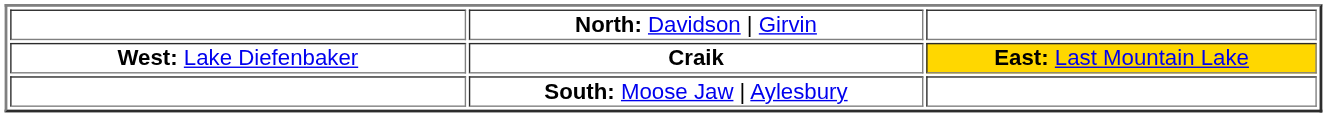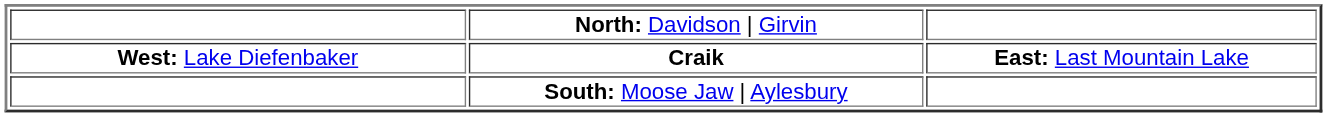(1122, 58) gold background -> (1122, 58) no background
